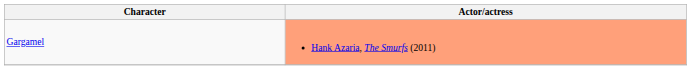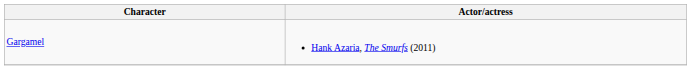(486, 48) lightsalmon background -> (486, 48) no background
